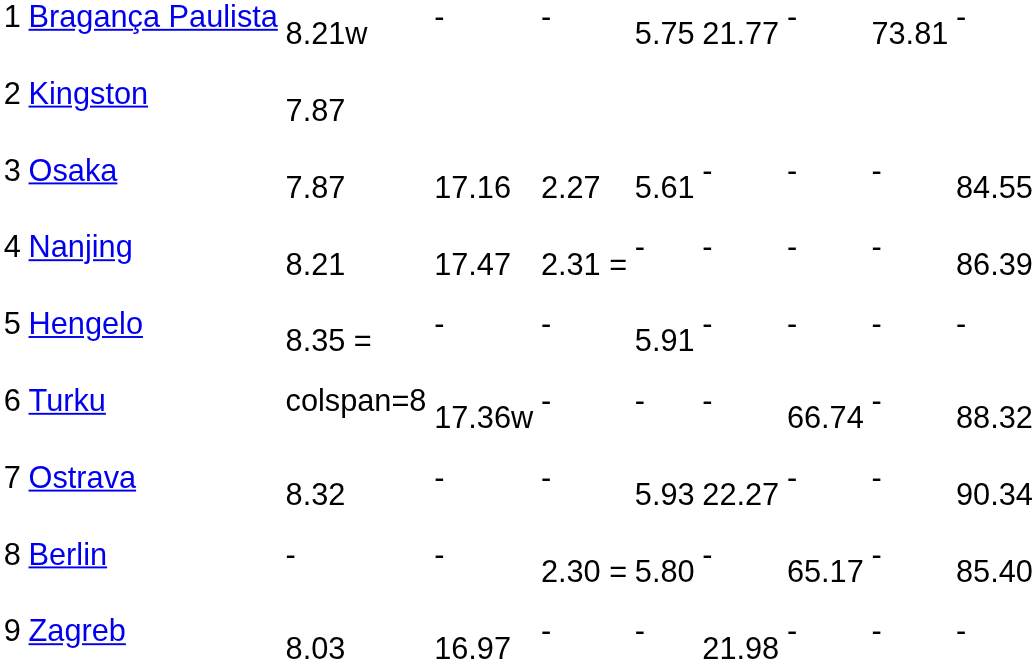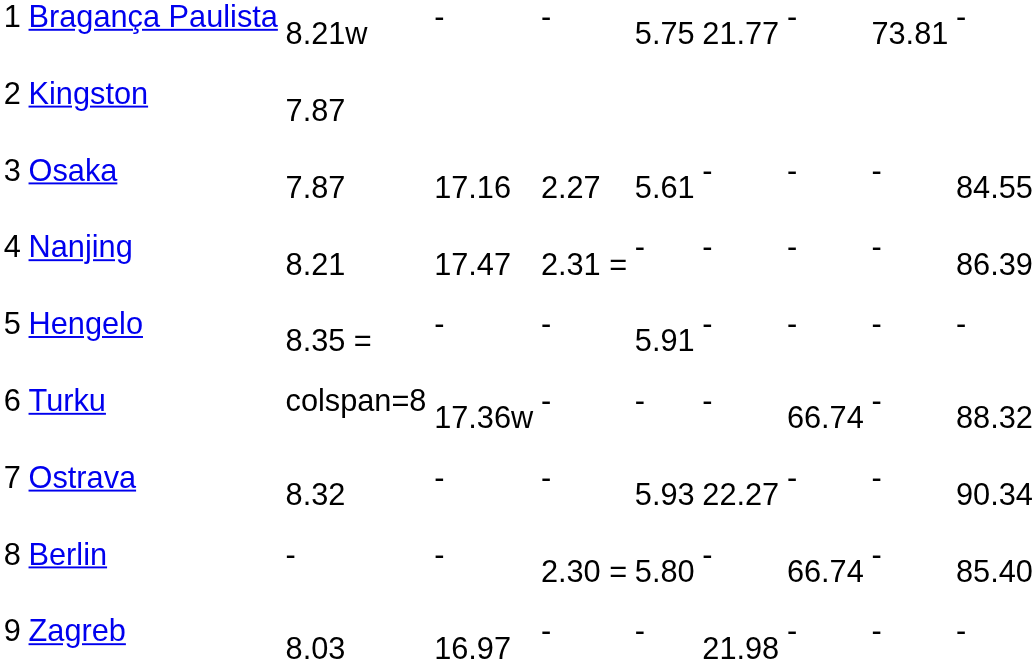(825, 571) 65.17 -> (825, 571) 66.74
